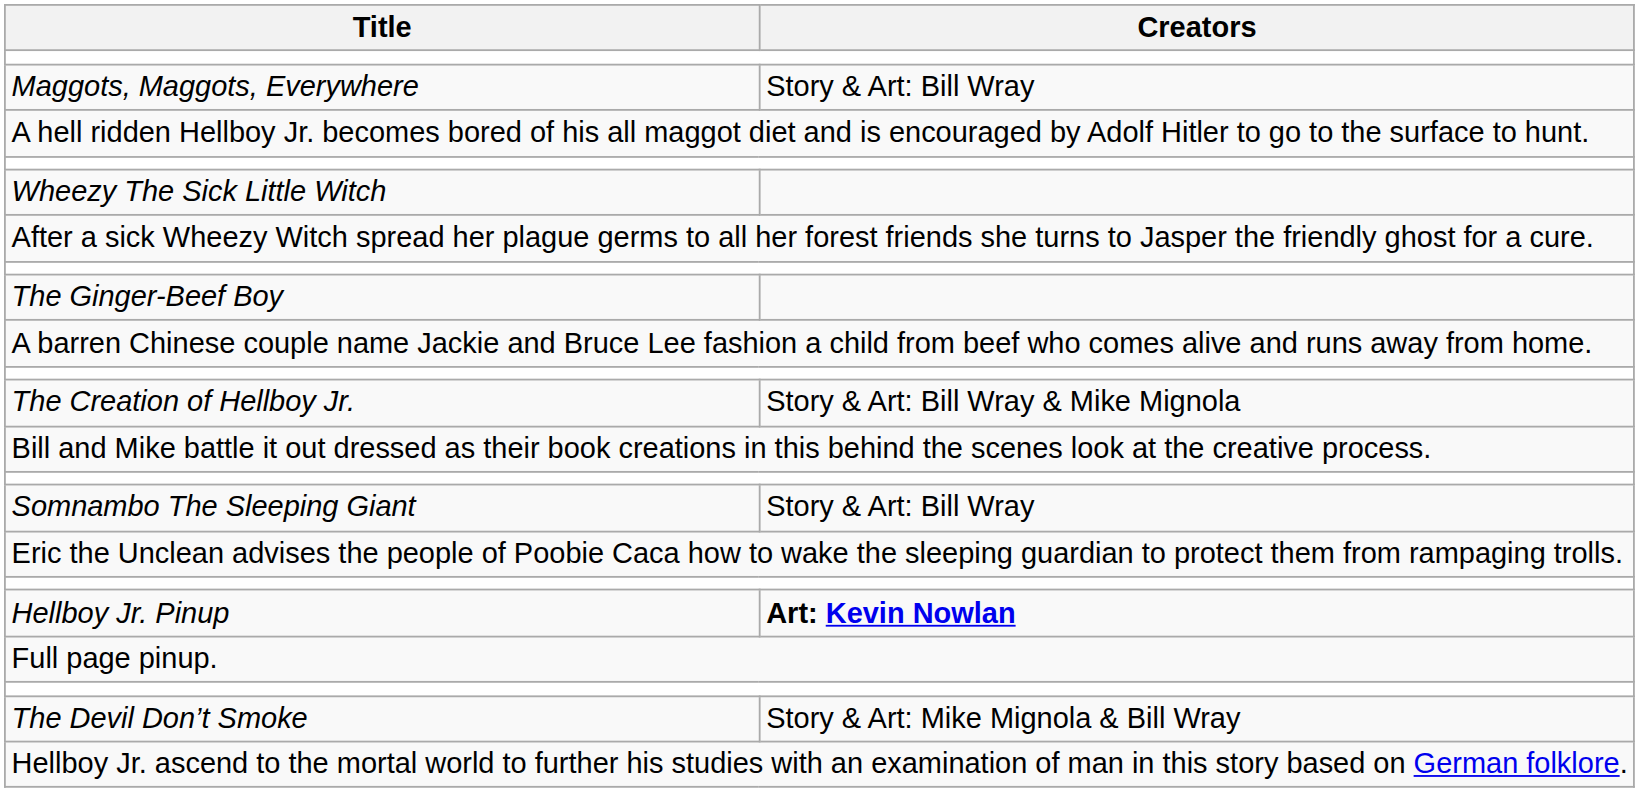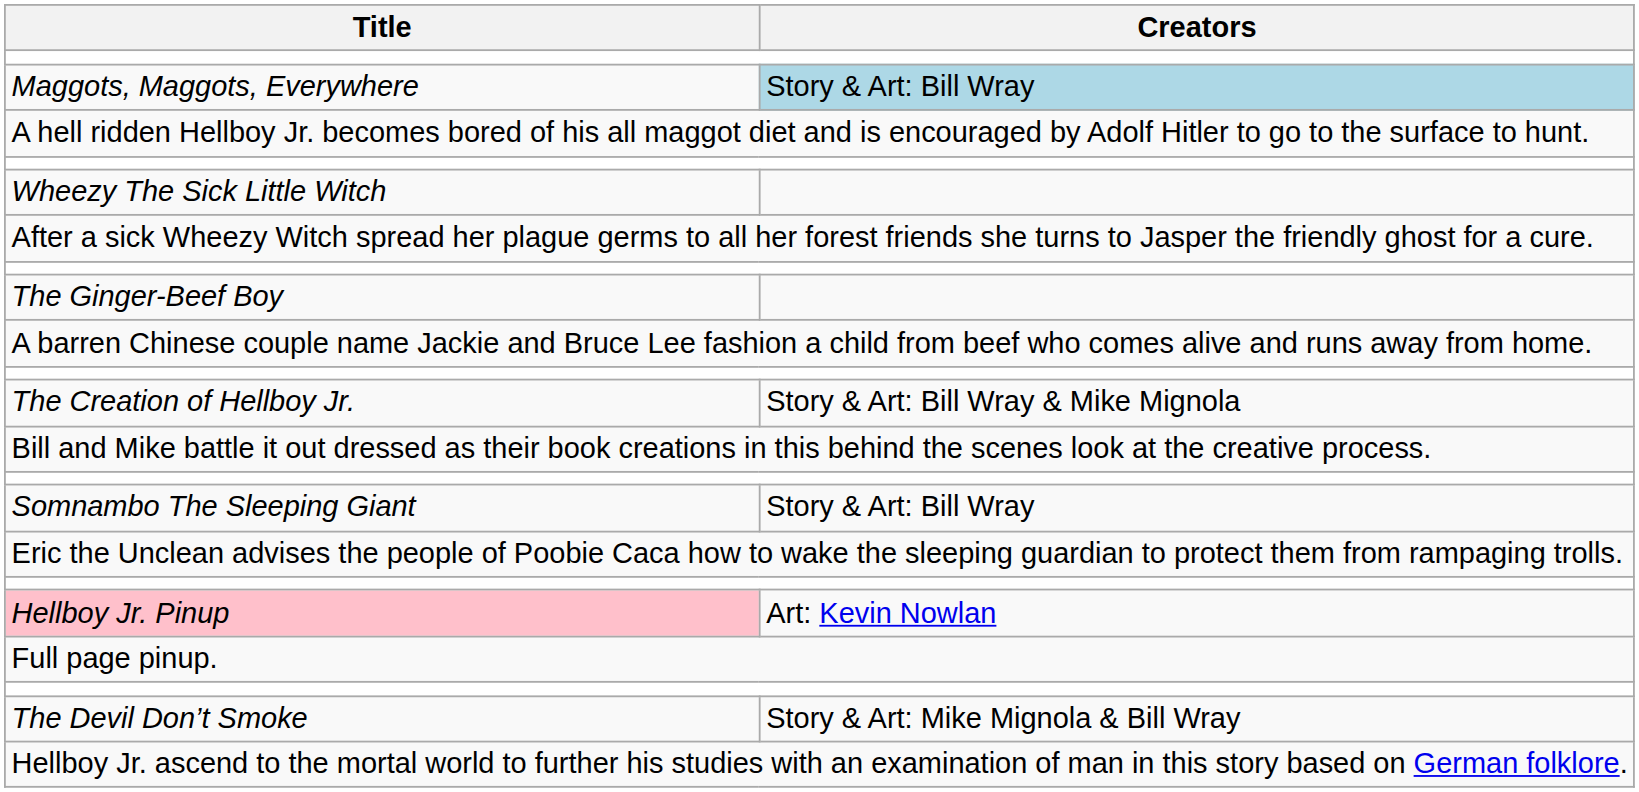(900, 86) no background -> (900, 86) lightblue background
(121, 612) no background -> (121, 612) pink background
(891, 612) bold -> (881, 612) normal
